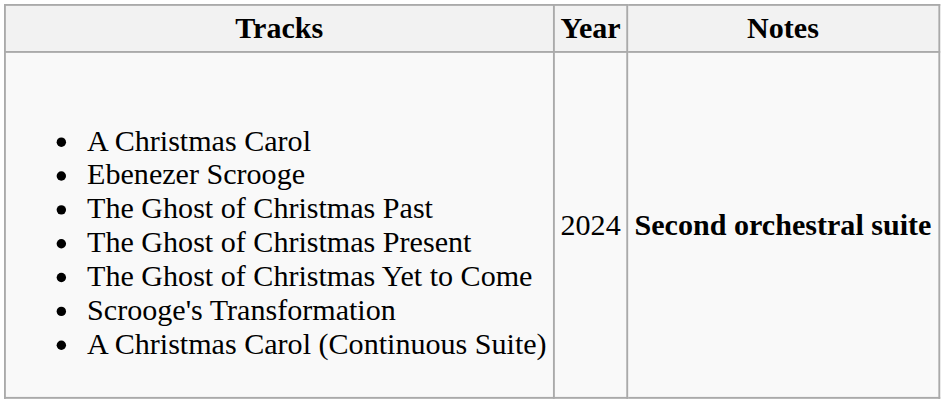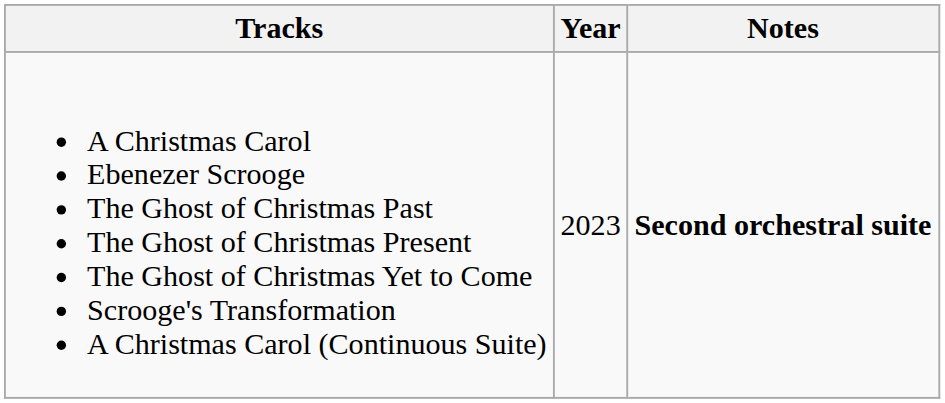(591, 224) 2024 -> (591, 224) 2023
